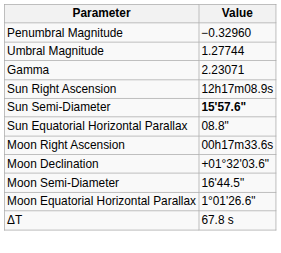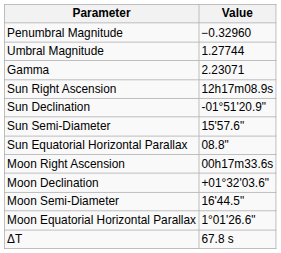+ row: (49, 107)
(224, 107) bold -> (223, 126) normal
